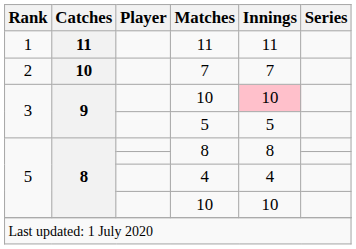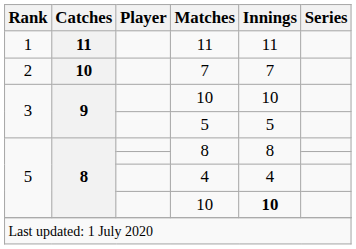(270, 97) pink background -> (270, 97) no background
(270, 204) normal -> (270, 204) bold
